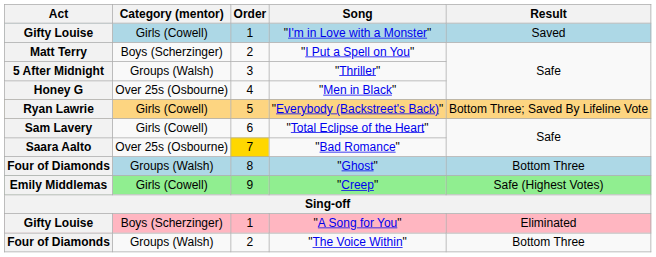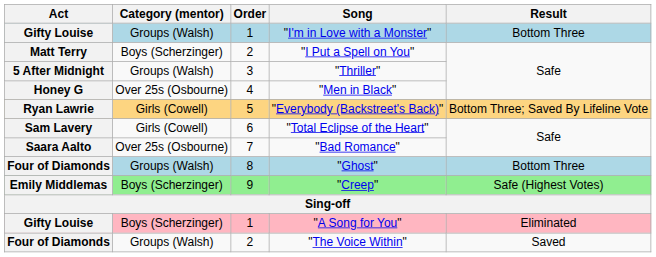(172, 33) Girls (Cowell) -> (172, 33) Groups (Walsh)
(548, 33) Saved -> (548, 33) Bottom Three
(250, 147) gold background -> (250, 147) no background
(172, 185) Girls (Cowell) -> (172, 185) Boys (Scherzinger)
(548, 242) Bottom Three -> (548, 242) Saved
